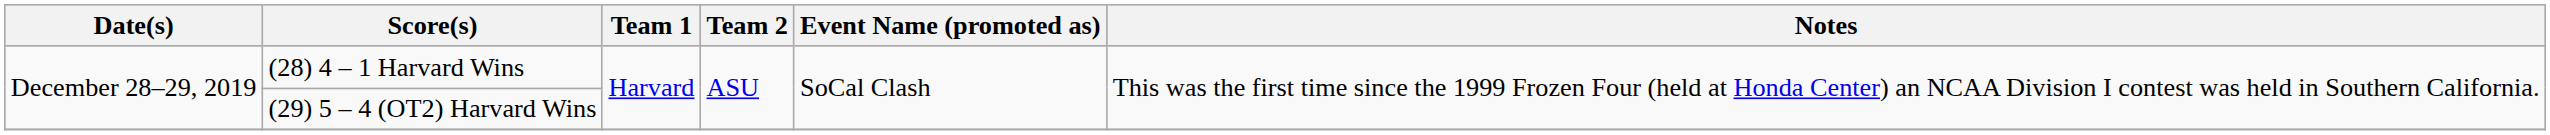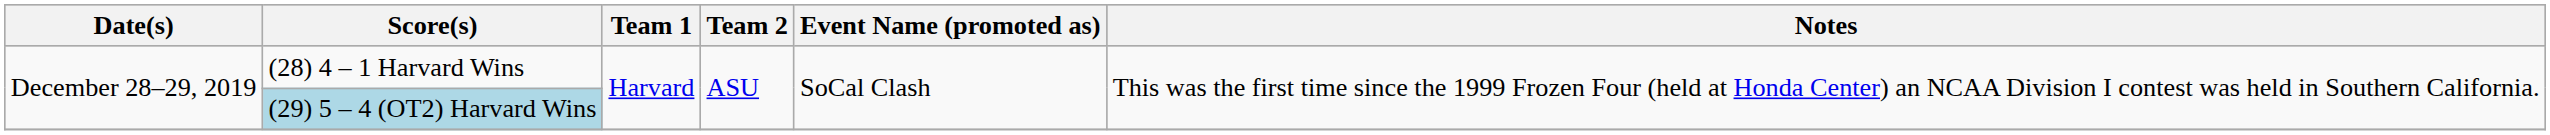(432, 108) no background -> (432, 108) lightblue background
